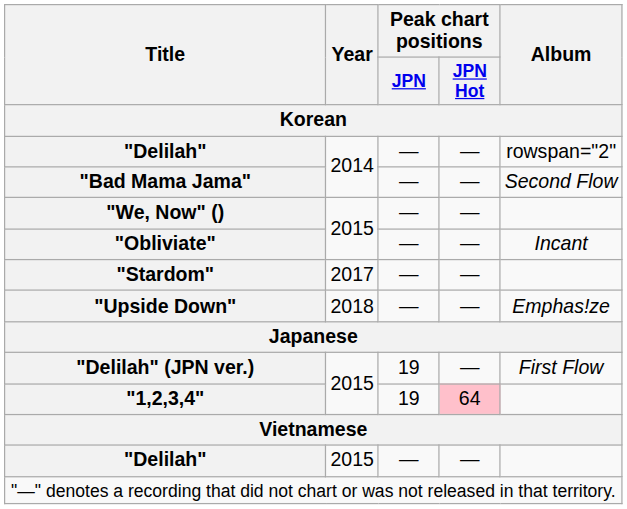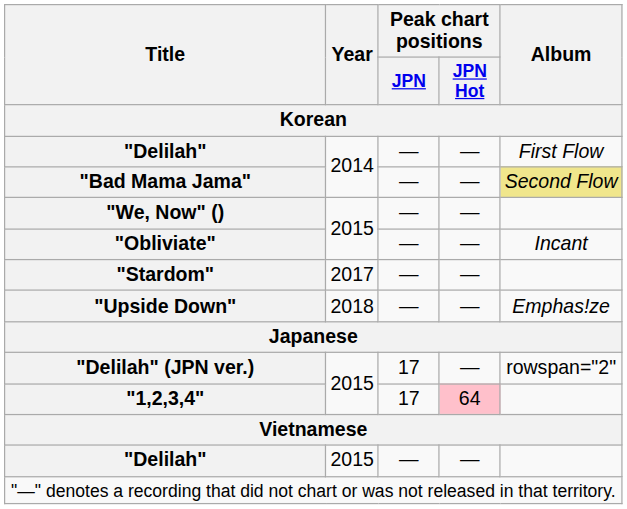(561, 151) rowspan="2" -> (561, 151) First Flow
(561, 182) no background -> (561, 182) khaki background
(409, 367) 19 -> (409, 367) 17
(561, 367) First Flow -> (561, 367) rowspan="2"
(409, 398) 19 -> (409, 398) 17
